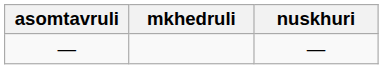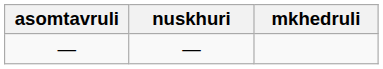columns swapped: (316, 19) <-> (191, 19)
